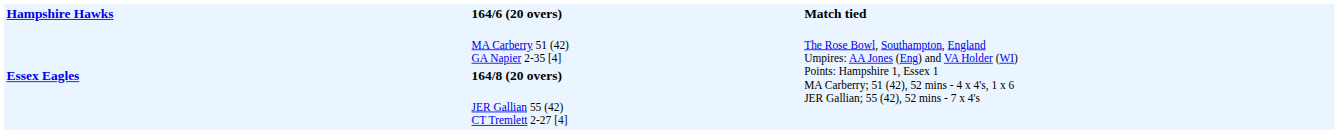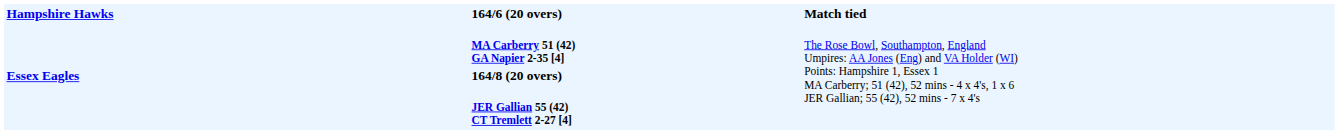(520, 51) normal -> (523, 51) bold
(519, 114) normal -> (522, 114) bold
